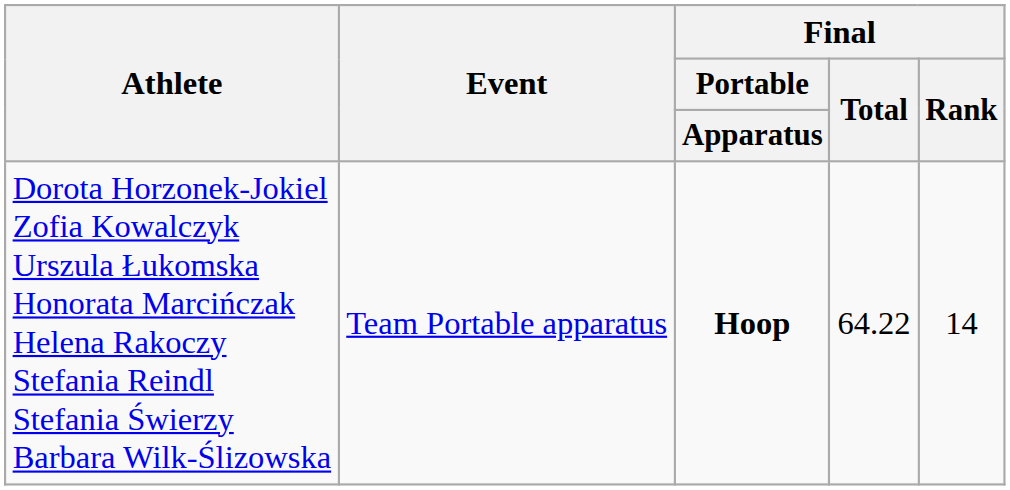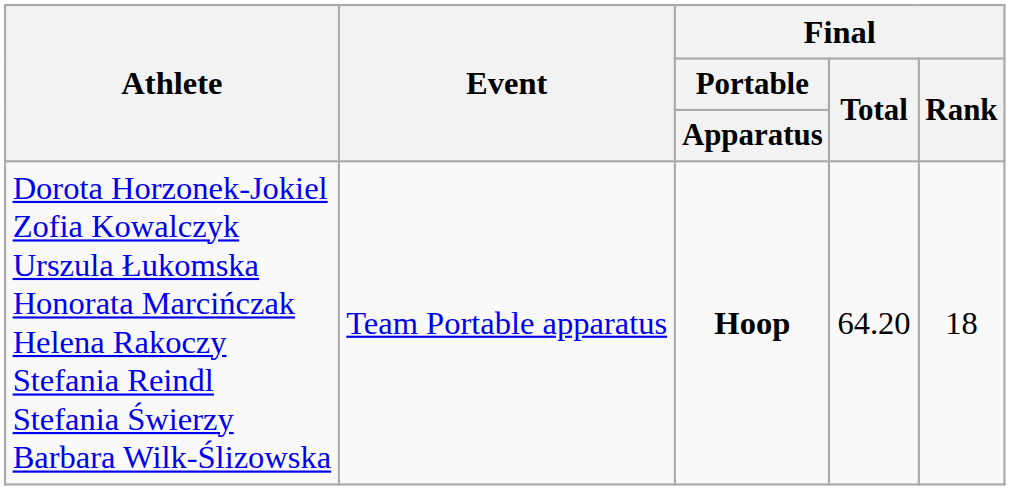(874, 321) 64.22 -> (874, 321) 64.20
(961, 321) 14 -> (961, 321) 18
